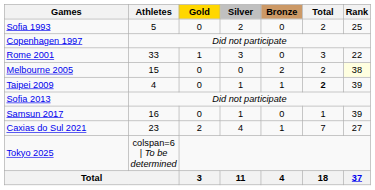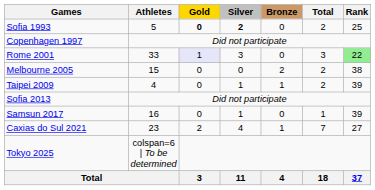(199, 27) normal -> (199, 27) bold
(241, 27) normal -> (241, 27) bold
(199, 56) no background -> (199, 56) lavender background
(357, 56) no background -> (357, 56) lightgreen background
(357, 70) lightyellow background -> (357, 70) no background
(323, 85) bold -> (323, 85) normal
